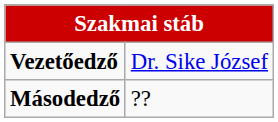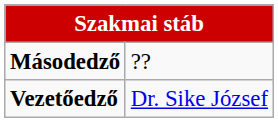rows swapped: (64, 61) <-> (65, 98)
